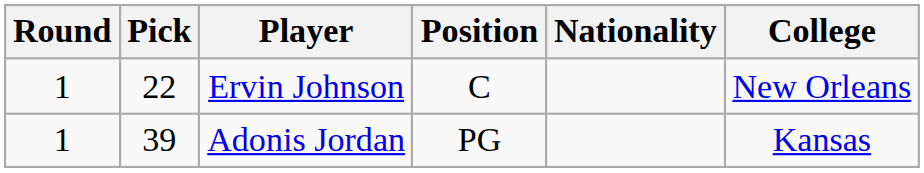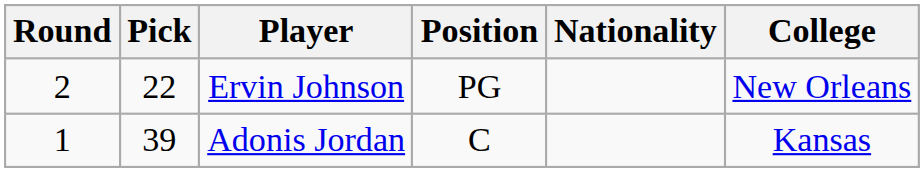(62, 85) 1 -> (62, 85) 2
(479, 85) C -> (479, 85) PG
(479, 139) PG -> (479, 139) C
